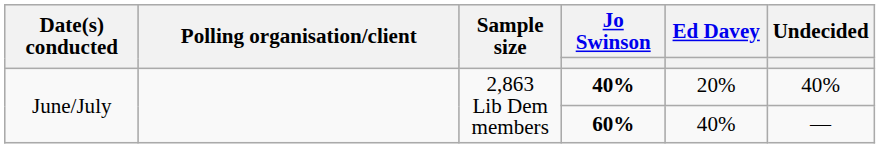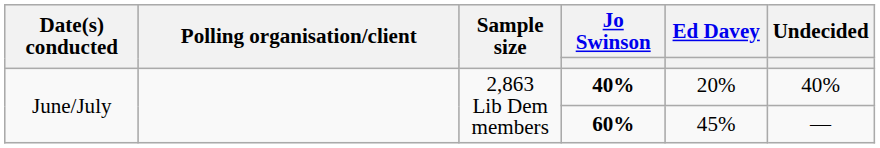(716, 123) 40% -> (716, 123) 45%
